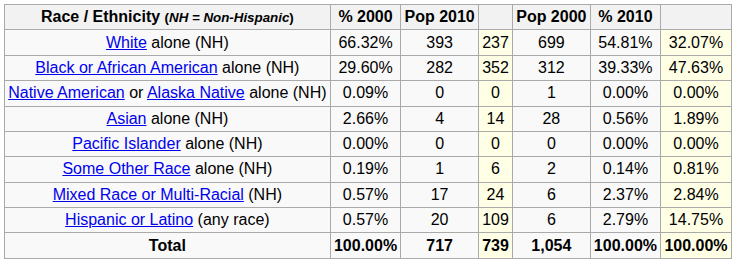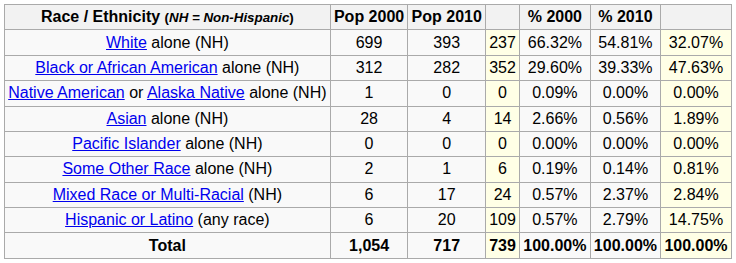columns swapped: (551, 17) <-> (366, 17)
